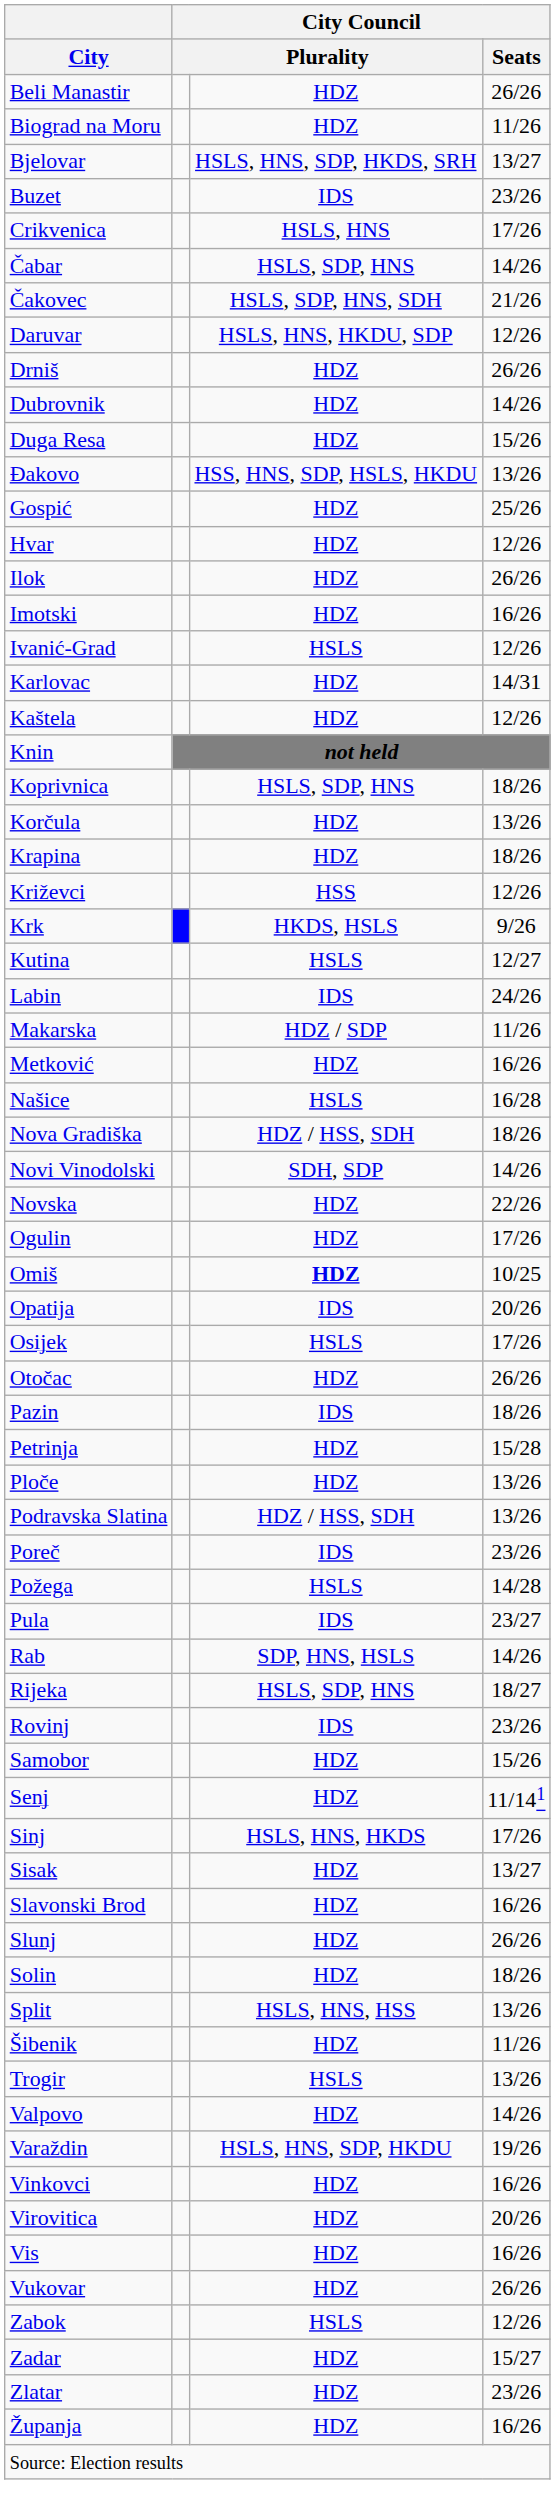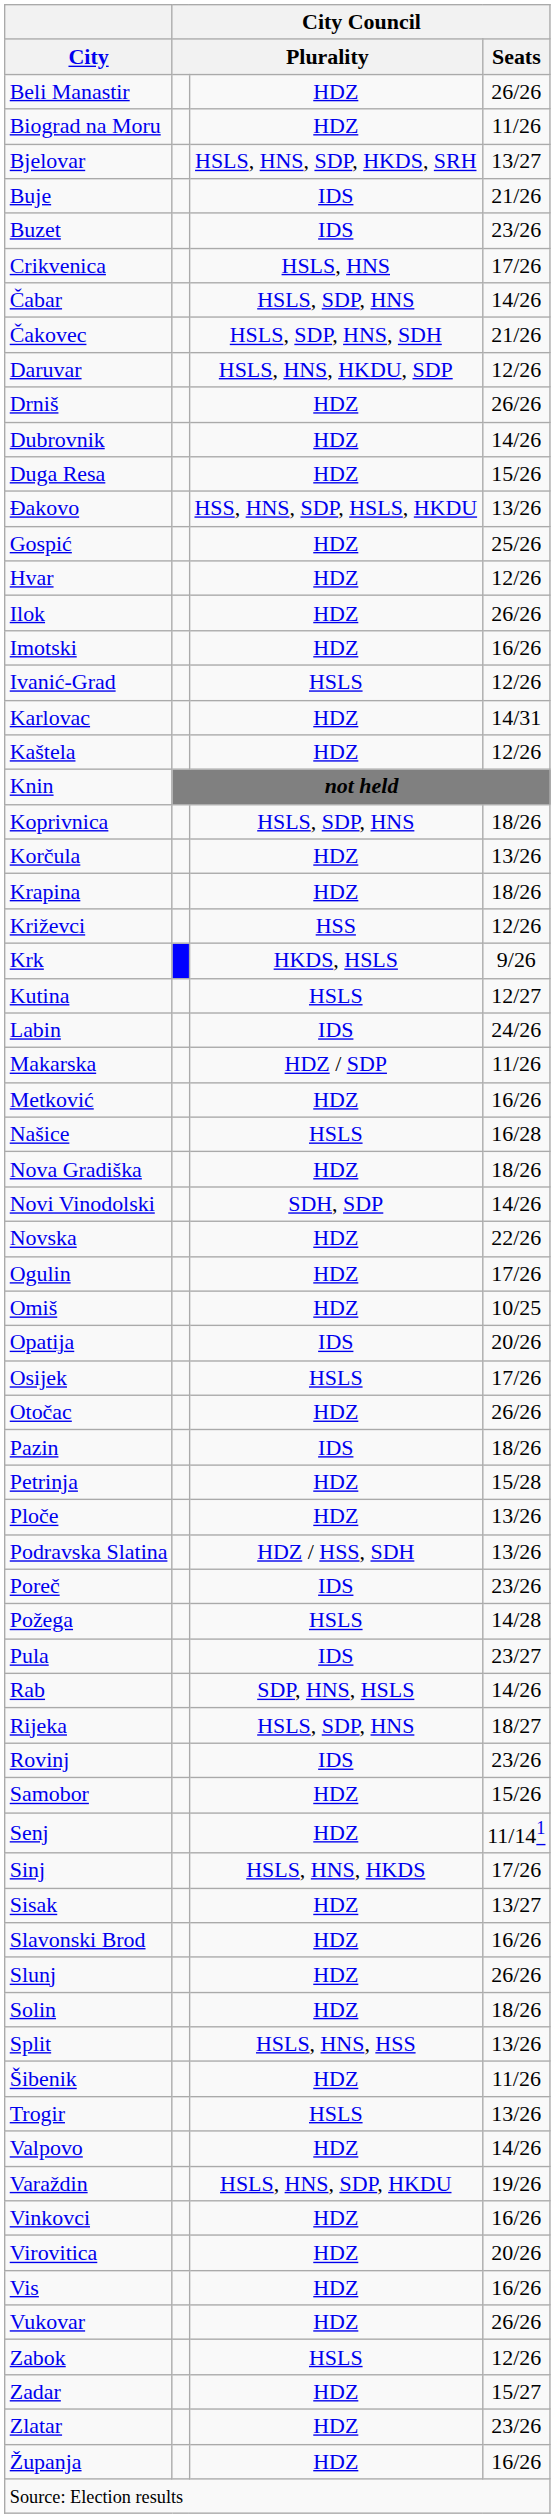+ row: (30, 195)
(336, 1134) HDZ / HSS, SDH -> (336, 1169) HDZ
(336, 1273) bold -> (336, 1308) normal
